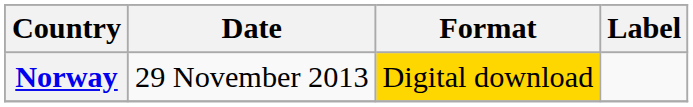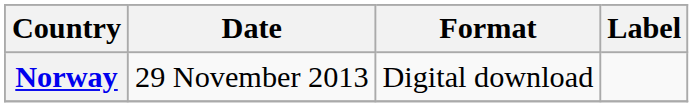(488, 76) gold background -> (488, 76) no background
